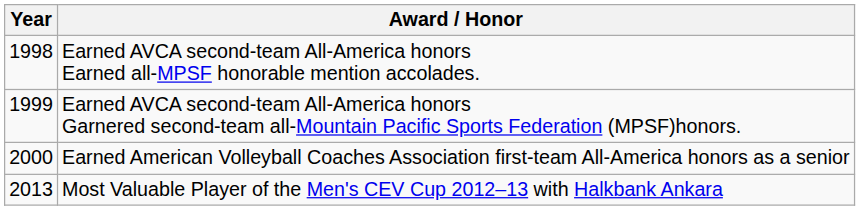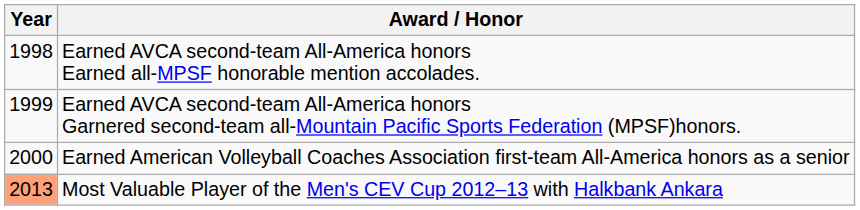(31, 189) no background -> (31, 189) lightsalmon background
